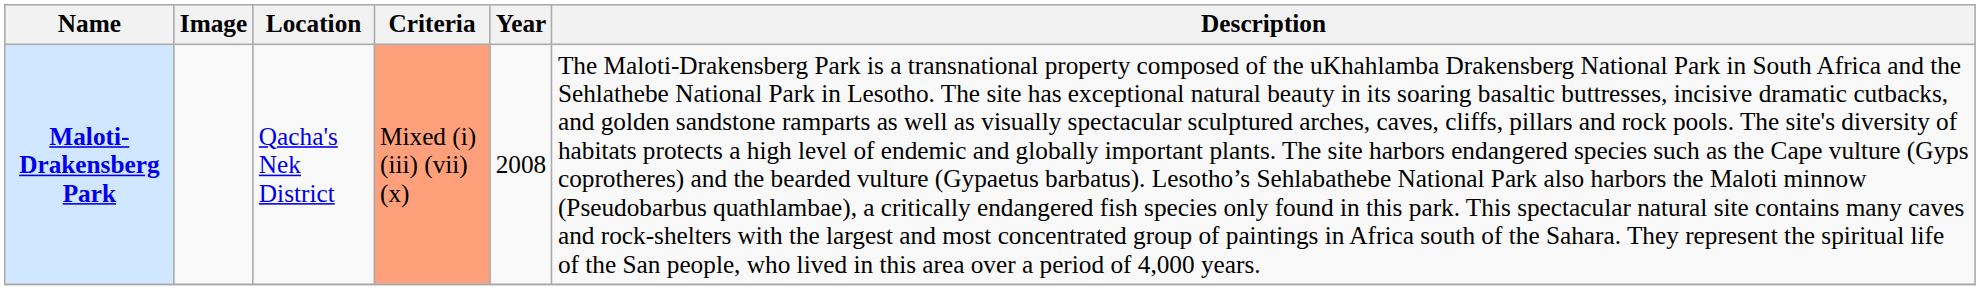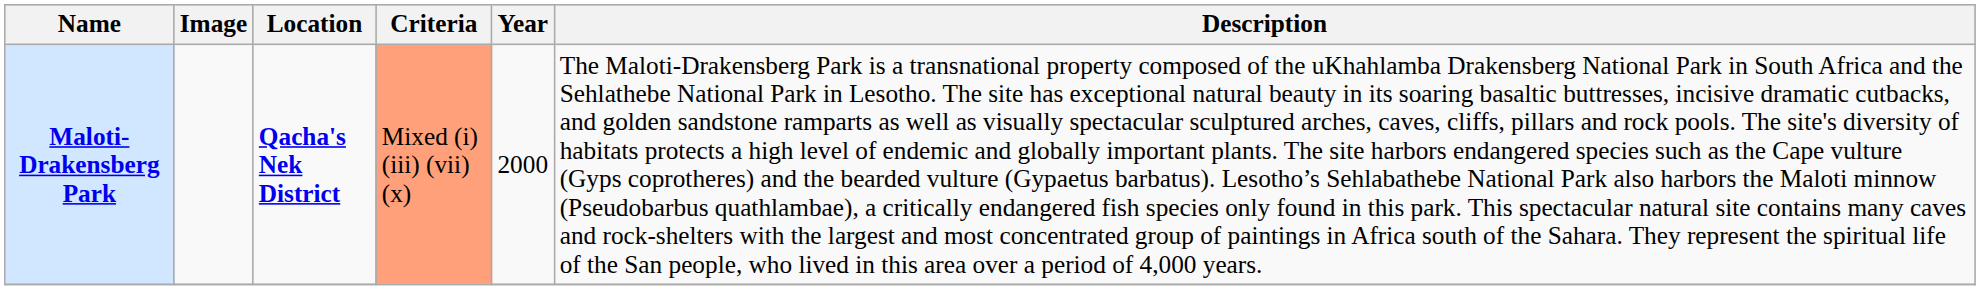(298, 164) normal -> (302, 164) bold
(521, 164) 2008 -> (523, 164) 2000
